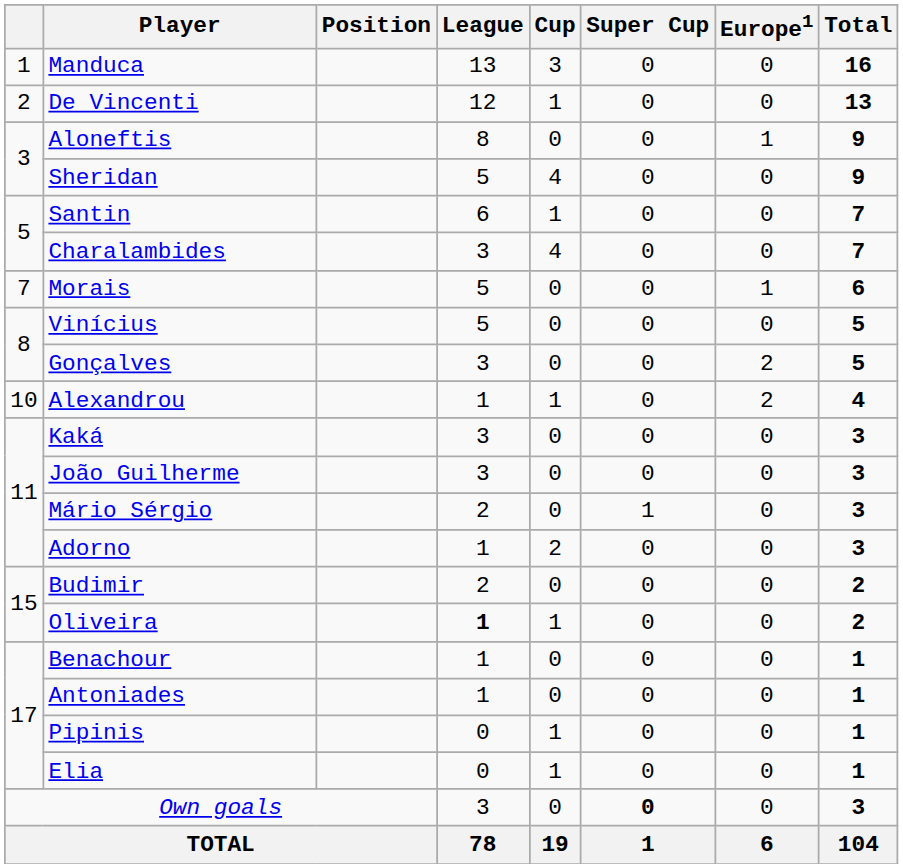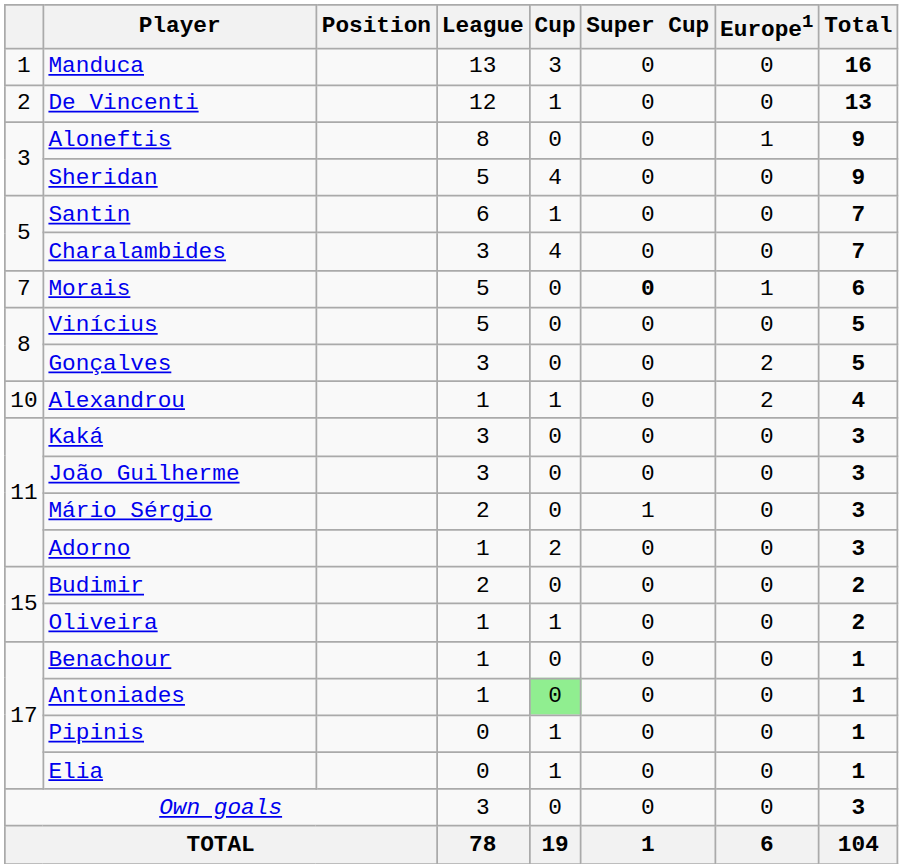(648, 289) normal -> (648, 289) bold
(483, 622) bold -> (483, 622) normal
(555, 697) no background -> (555, 697) lightgreen background
(648, 808) bold -> (648, 808) normal
